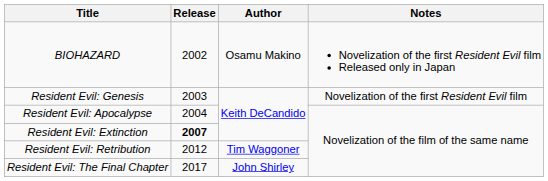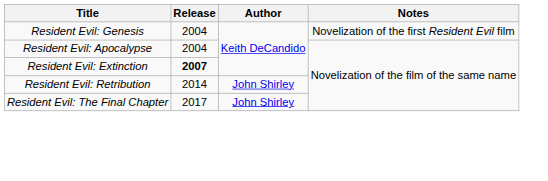- row: (88, 54)
(194, 96) 2003 -> (194, 31) 2004
(194, 149) 2012 -> (194, 84) 2014
(263, 149) Tim Waggoner -> (263, 84) John Shirley
